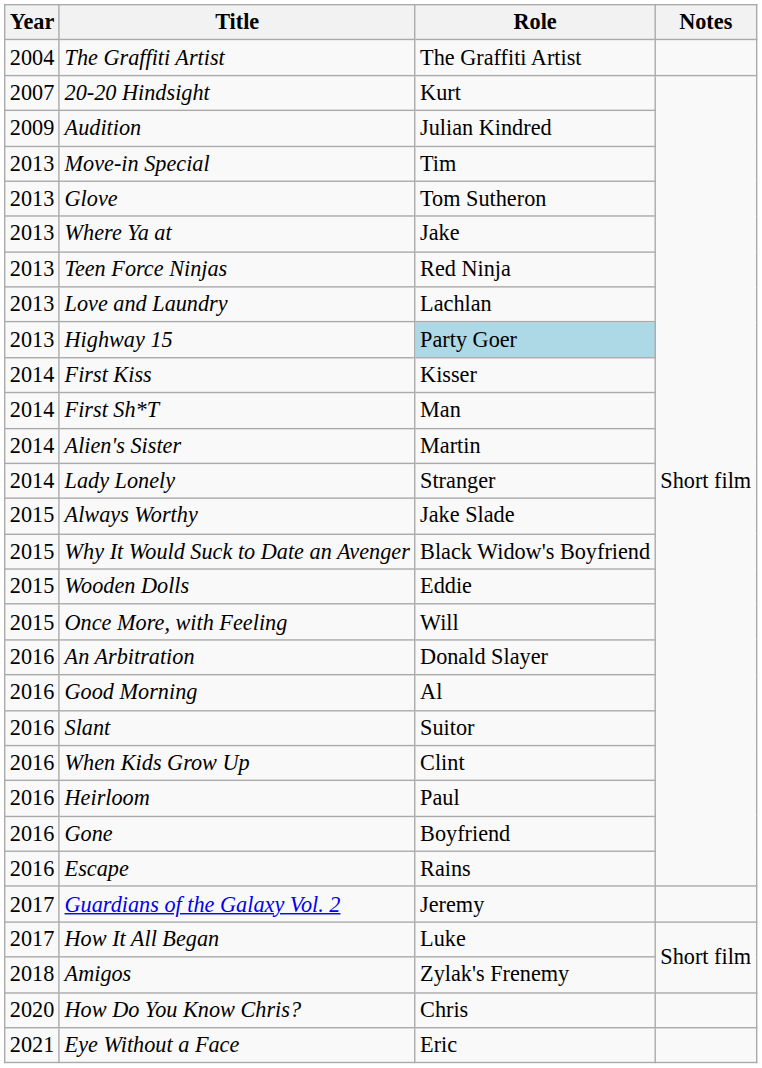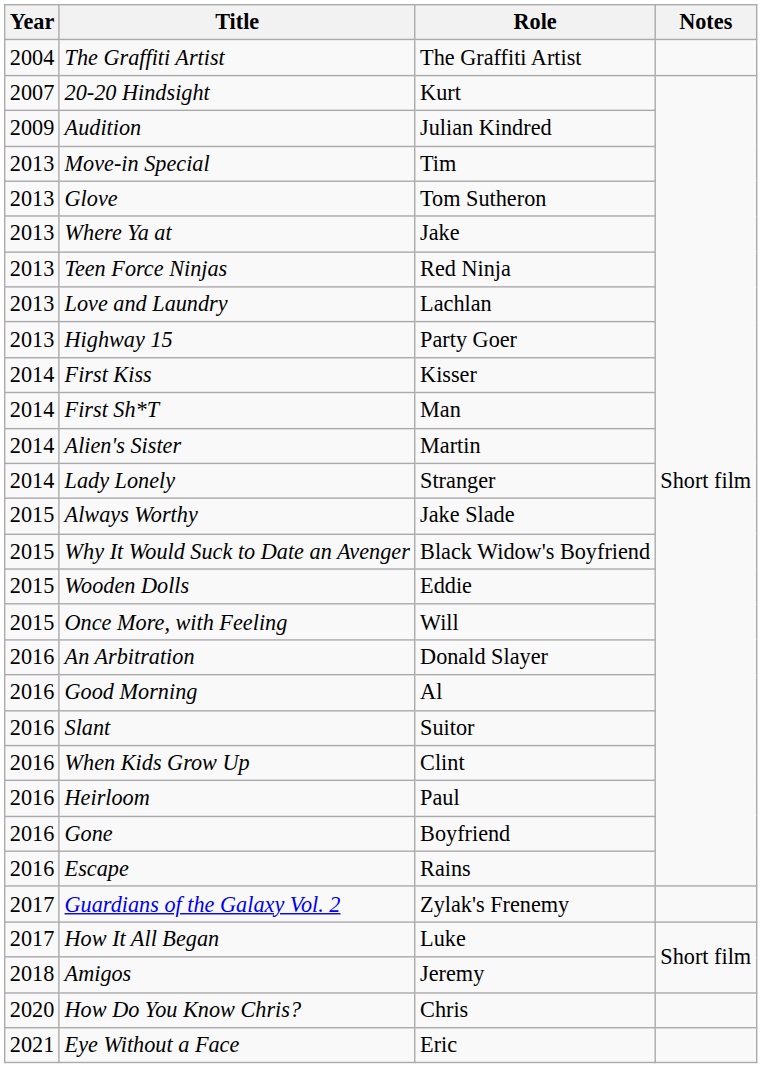(469, 339) lightblue background -> (469, 339) no background
(452, 903) Jeremy -> (495, 903) Zylak's Frenemy
(495, 974) Zylak's Frenemy -> (452, 974) Jeremy
